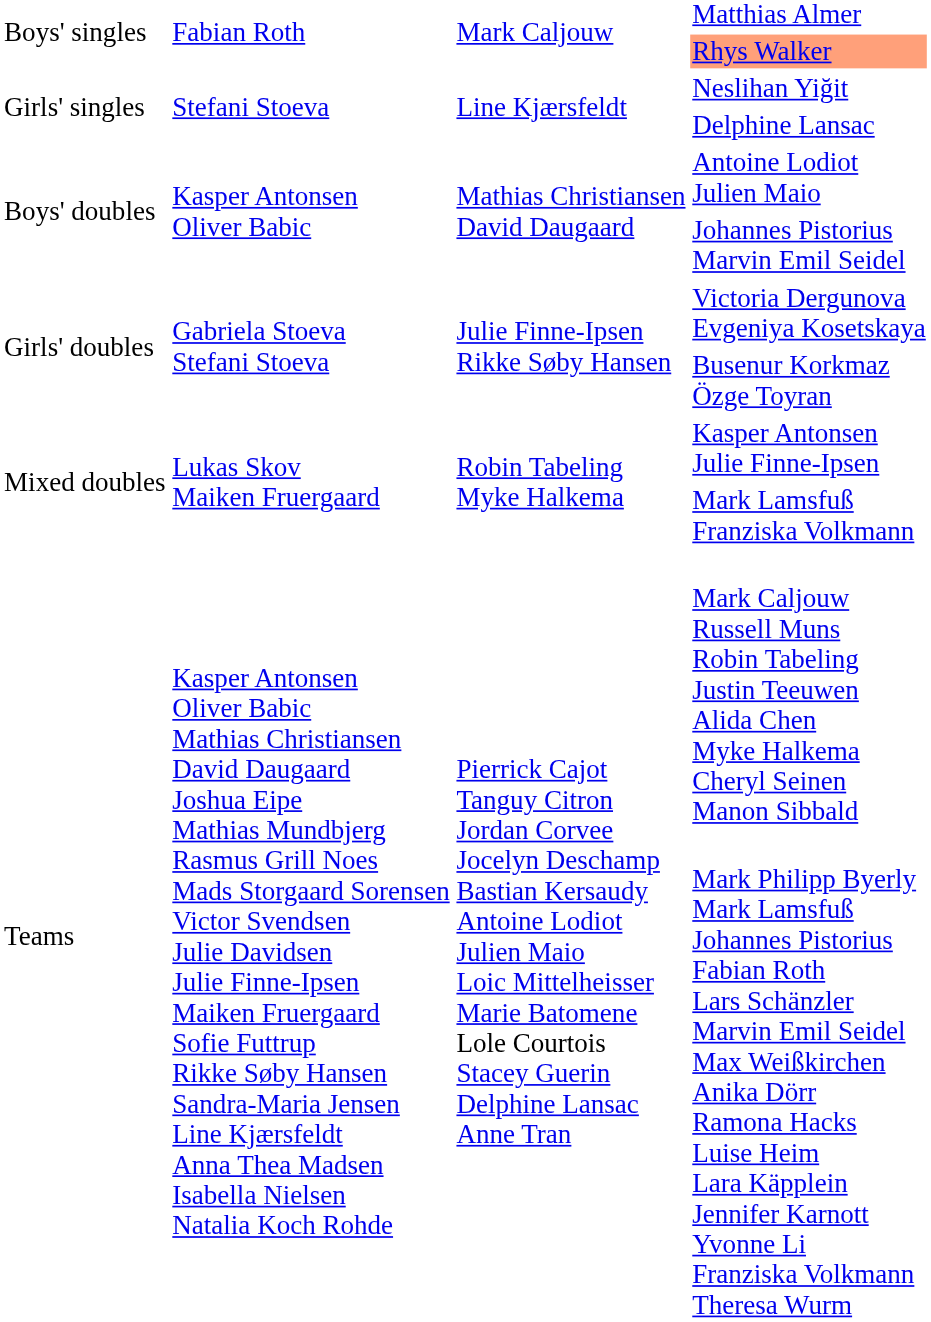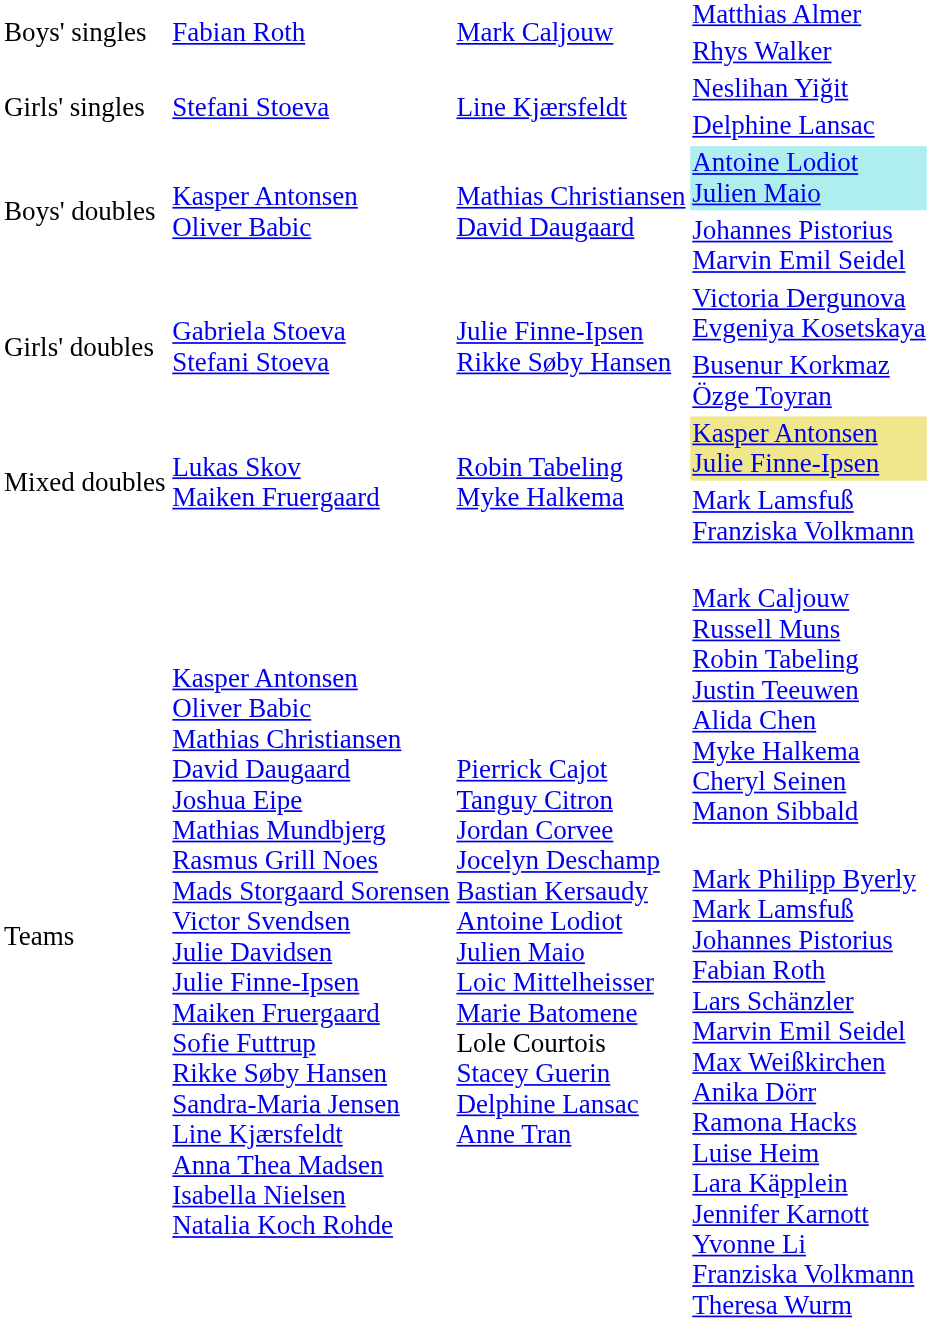(762, 51) lightsalmon background -> (762, 51) no background
(775, 177) no background -> (775, 177) paleturquoise background
(786, 448) no background -> (786, 448) khaki background
